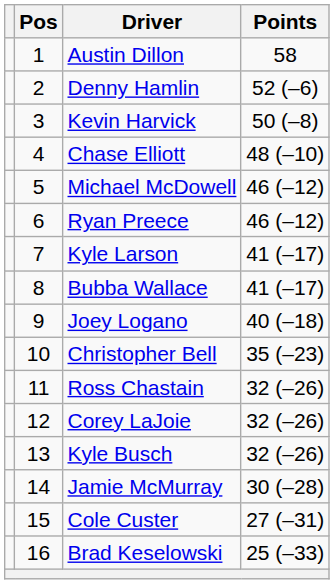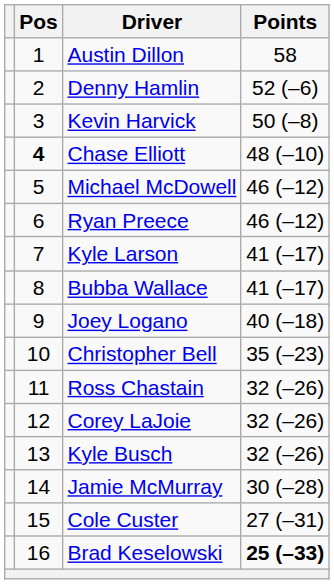(39, 154) normal -> (39, 154) bold
(285, 553) normal -> (285, 553) bold
